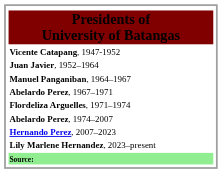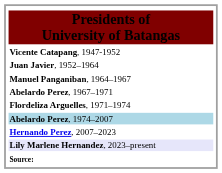(61, 119) no background -> (61, 119) lightblue background
(83, 145) no background -> (83, 145) lavender background
(22, 159) lightgreen background -> (22, 159) no background
